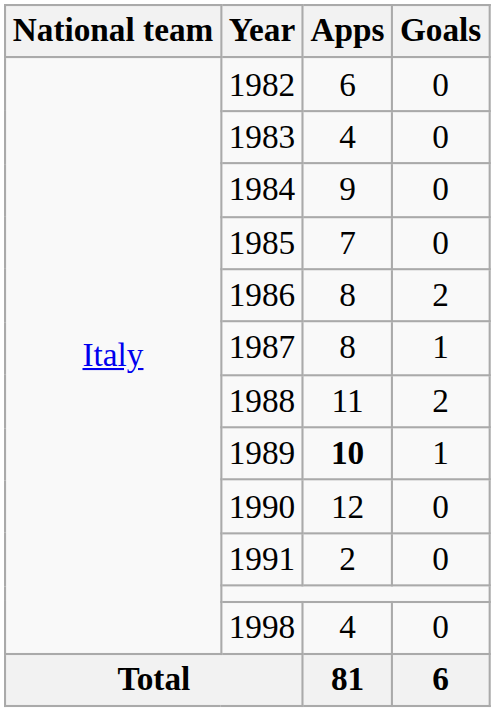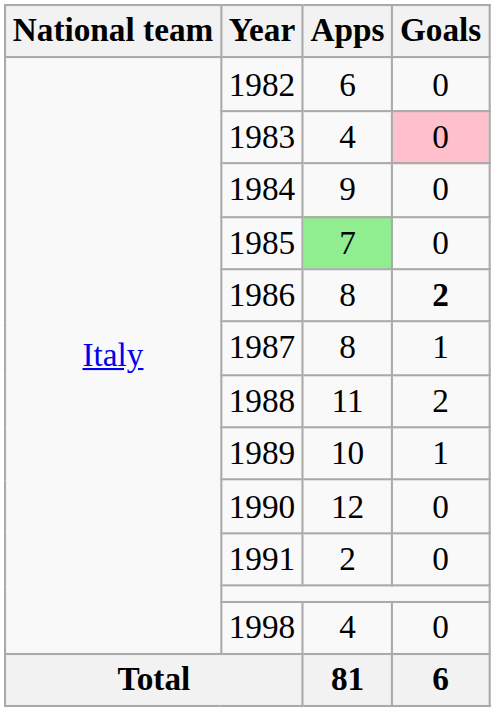(441, 136) no background -> (441, 136) pink background
(348, 242) no background -> (348, 242) lightgreen background
(441, 294) normal -> (441, 294) bold
(348, 453) bold -> (348, 453) normal
